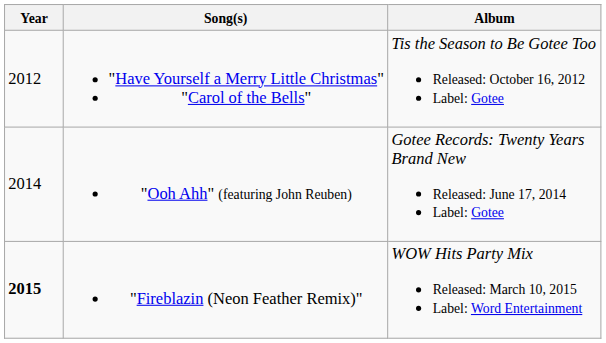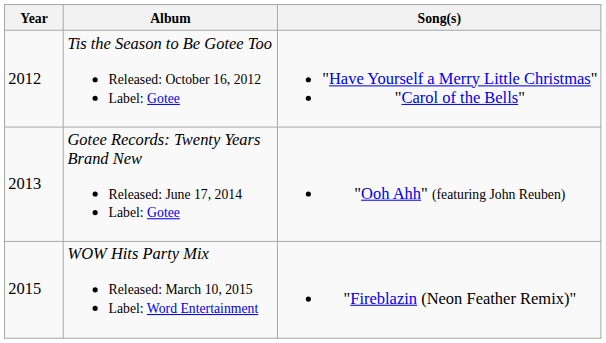columns swapped: (494, 18) <-> (226, 18)
(25, 184) 2014 -> (25, 184) 2013
(25, 289) bold -> (25, 289) normal
